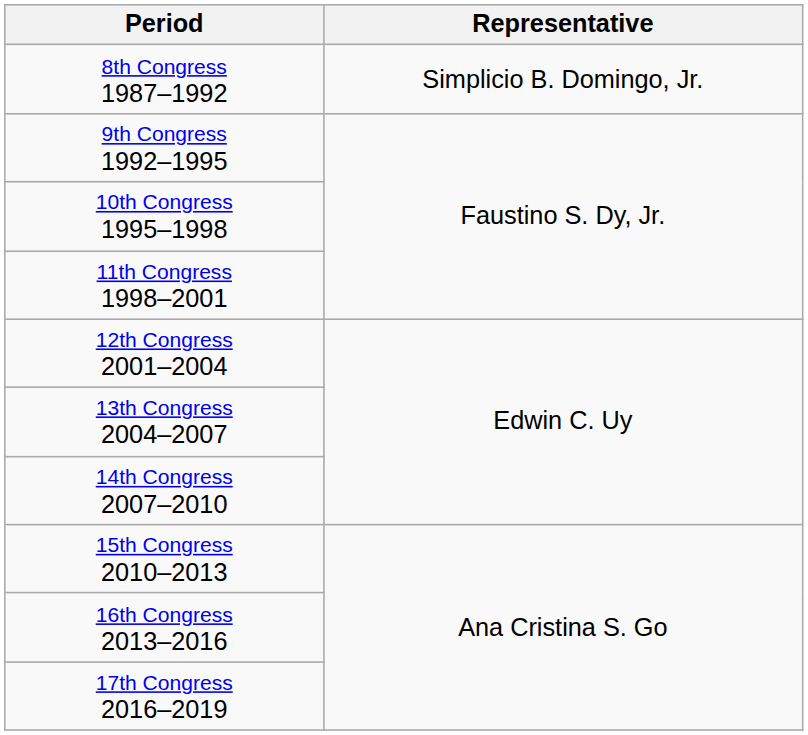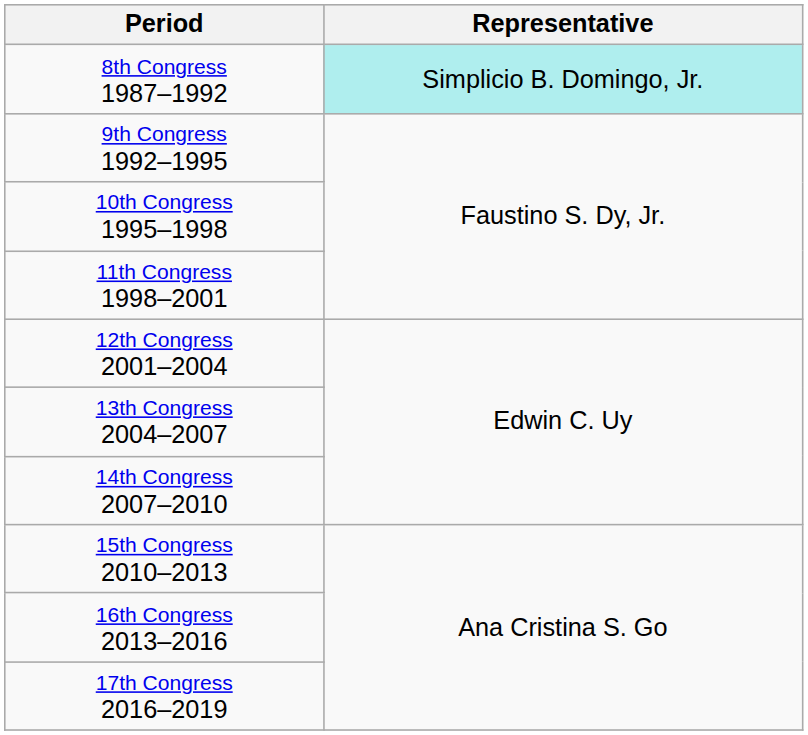(563, 78) no background -> (563, 78) paleturquoise background
